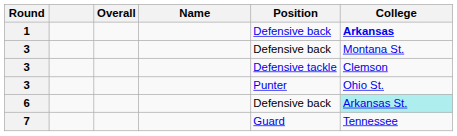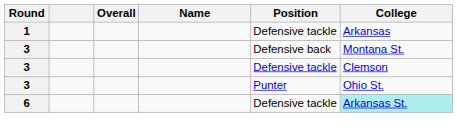(292, 31) Defensive back -> (295, 31) Defensive tackle
(369, 31) bold -> (367, 31) normal
(292, 103) Defensive back -> (295, 103) Defensive tackle
- row: (27, 121)
